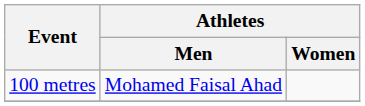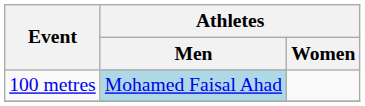(193, 85) no background -> (193, 85) lightblue background
